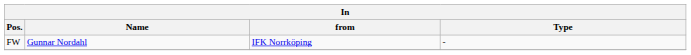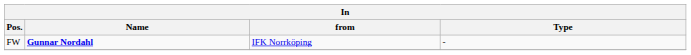(57, 42) normal -> (60, 42) bold
